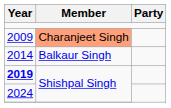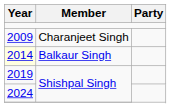(84, 37) lightsalmon background -> (84, 37) no background
(20, 56) no background -> (20, 56) lightyellow background
(20, 74) bold -> (20, 74) normal
